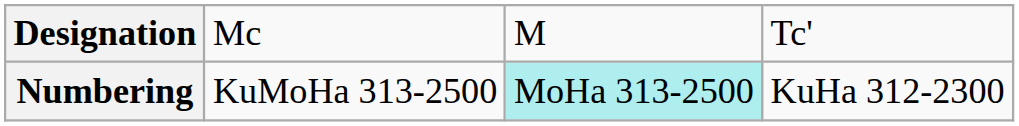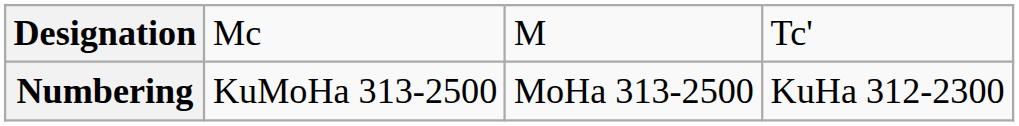(634, 90) paleturquoise background -> (634, 90) no background
